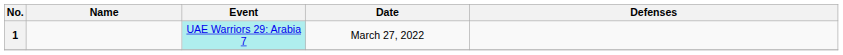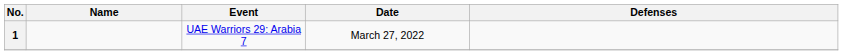(244, 35) paleturquoise background -> (244, 35) no background
